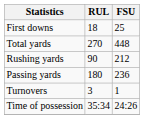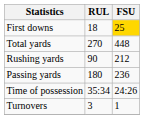(120, 28) no background -> (120, 28) gold background
rows swapped: (27, 91) <-> (45, 106)
